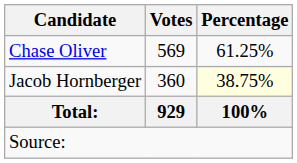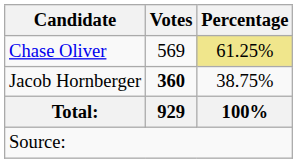(245, 50) no background -> (245, 50) khaki background
(171, 81) normal -> (171, 81) bold
(245, 81) lightyellow background -> (245, 81) no background
